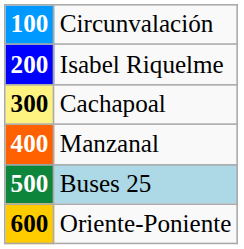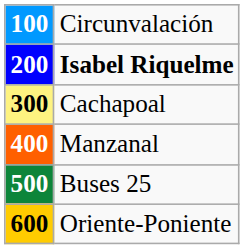(142, 64) normal -> (147, 64) bold
(106, 183) lightblue background -> (106, 183) no background
